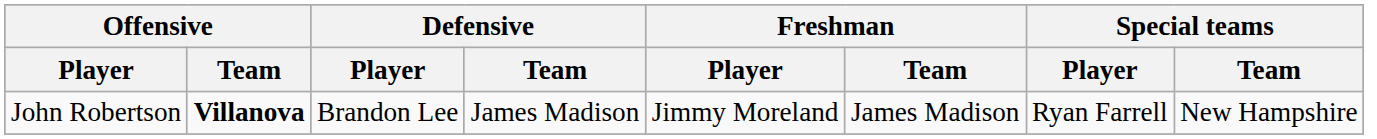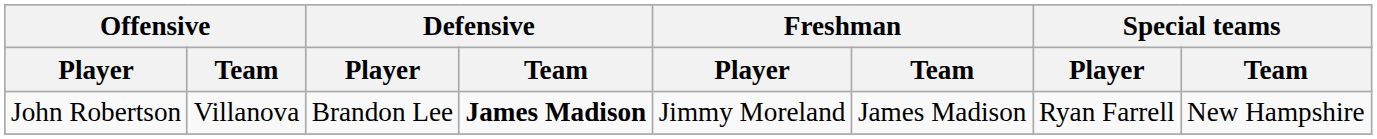(249, 112) bold -> (246, 112) normal
(555, 112) normal -> (556, 112) bold
